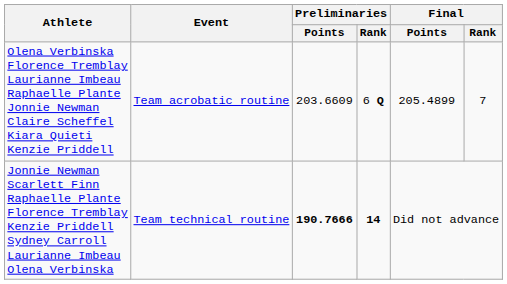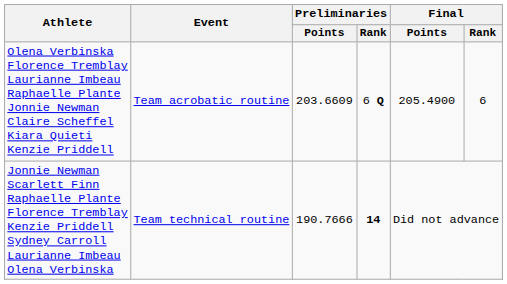(427, 101) 205.4899 -> (427, 101) 205.4900
(483, 101) 7 -> (483, 101) 6
(324, 220) bold -> (324, 220) normal
